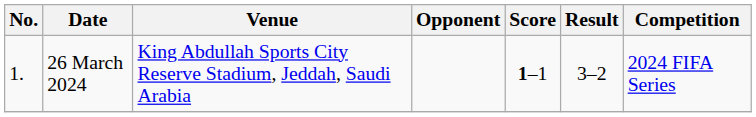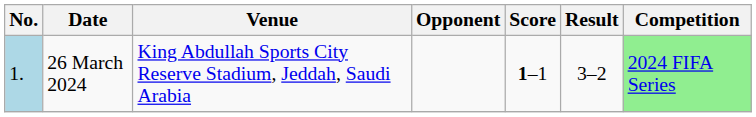(17, 73) no background -> (17, 73) lightblue background
(670, 73) no background -> (670, 73) lightgreen background
